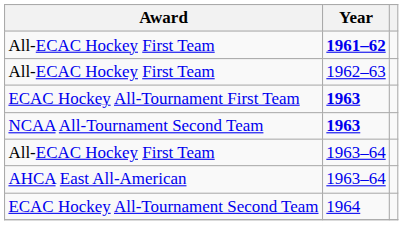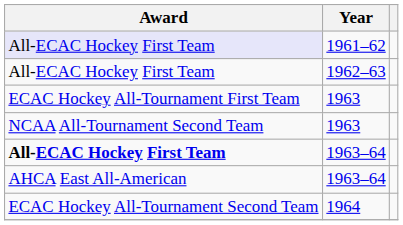(112, 44) no background -> (112, 44) lavender background
(356, 44) bold -> (356, 44) normal
(343, 98) bold -> (343, 98) normal
(343, 125) bold -> (343, 125) normal
(112, 152) normal -> (117, 152) bold
